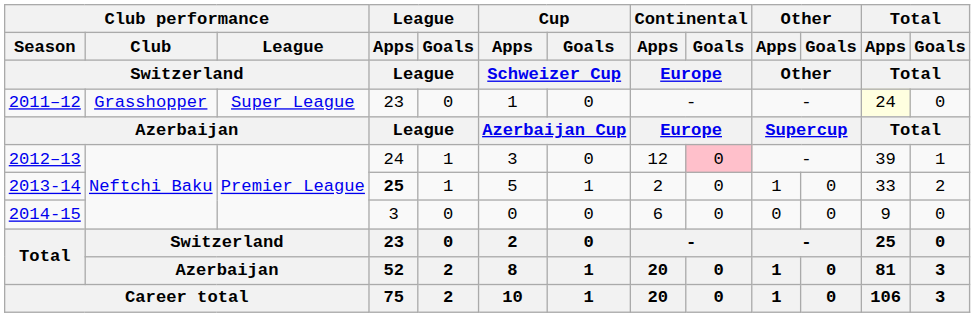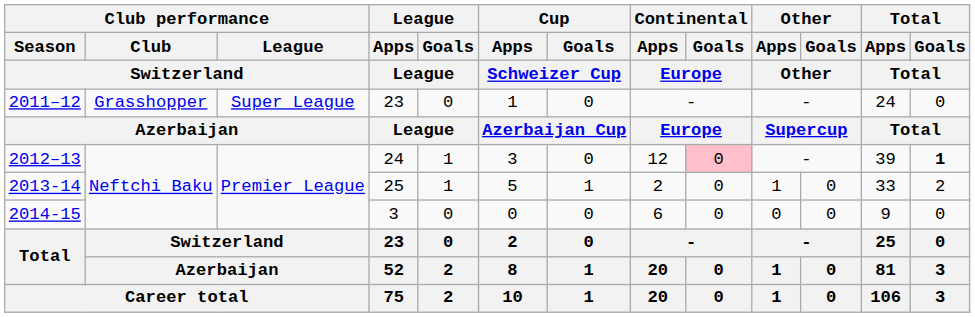(886, 103) lightyellow background -> (886, 103) no background
(940, 158) normal -> (940, 158) bold
(394, 186) bold -> (394, 186) normal
